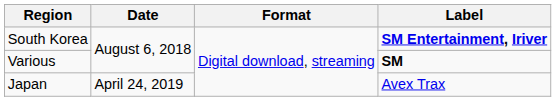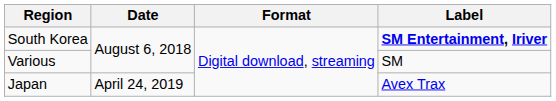(392, 61) bold -> (392, 61) normal
